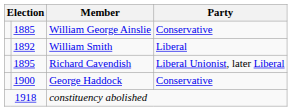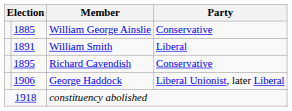(24, 47) 1892 -> (24, 47) 1891
(220, 64) Liberal Unionist, later Liberal -> (184, 64) Conservative
(24, 81) 1900 -> (24, 81) 1906
(184, 81) Conservative -> (220, 81) Liberal Unionist, later Liberal
